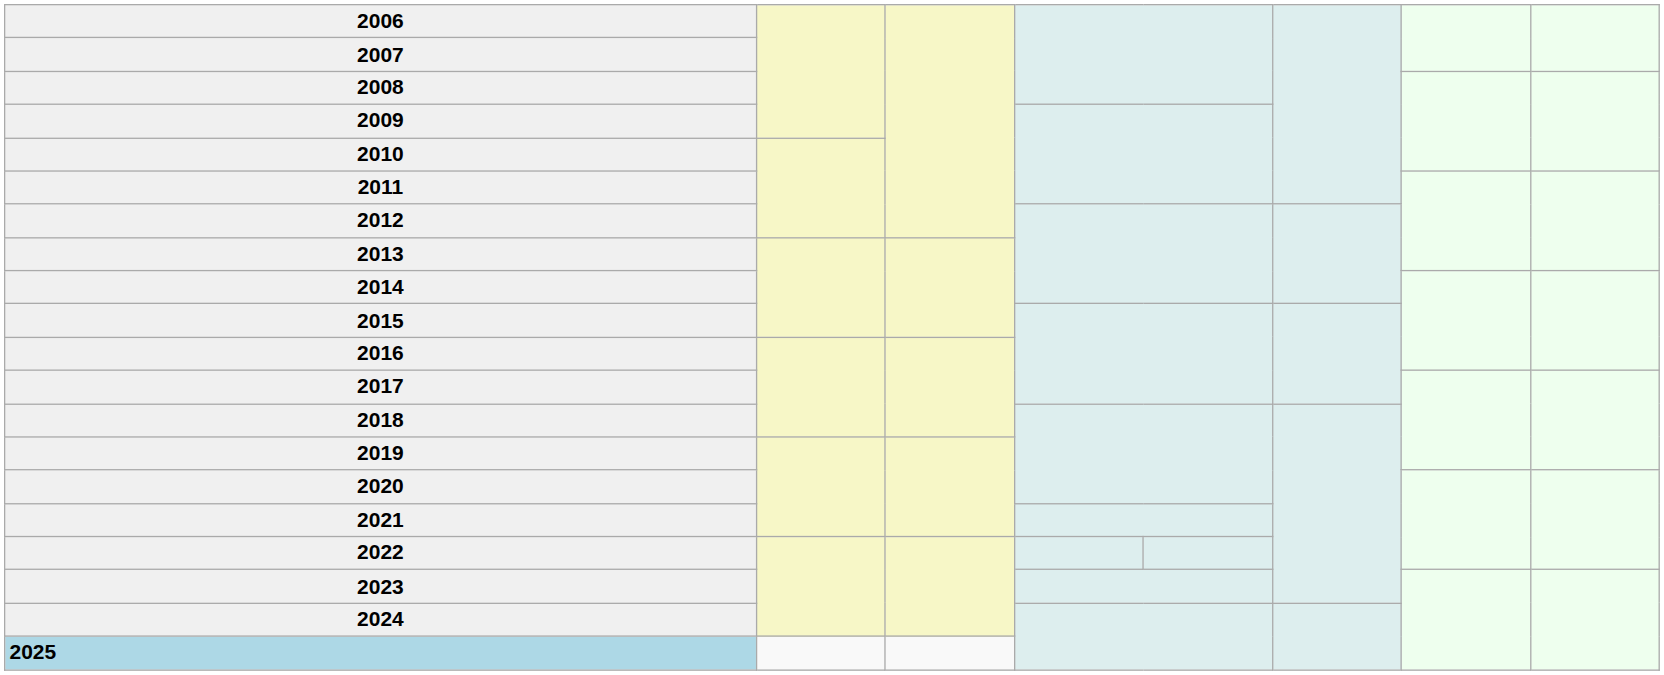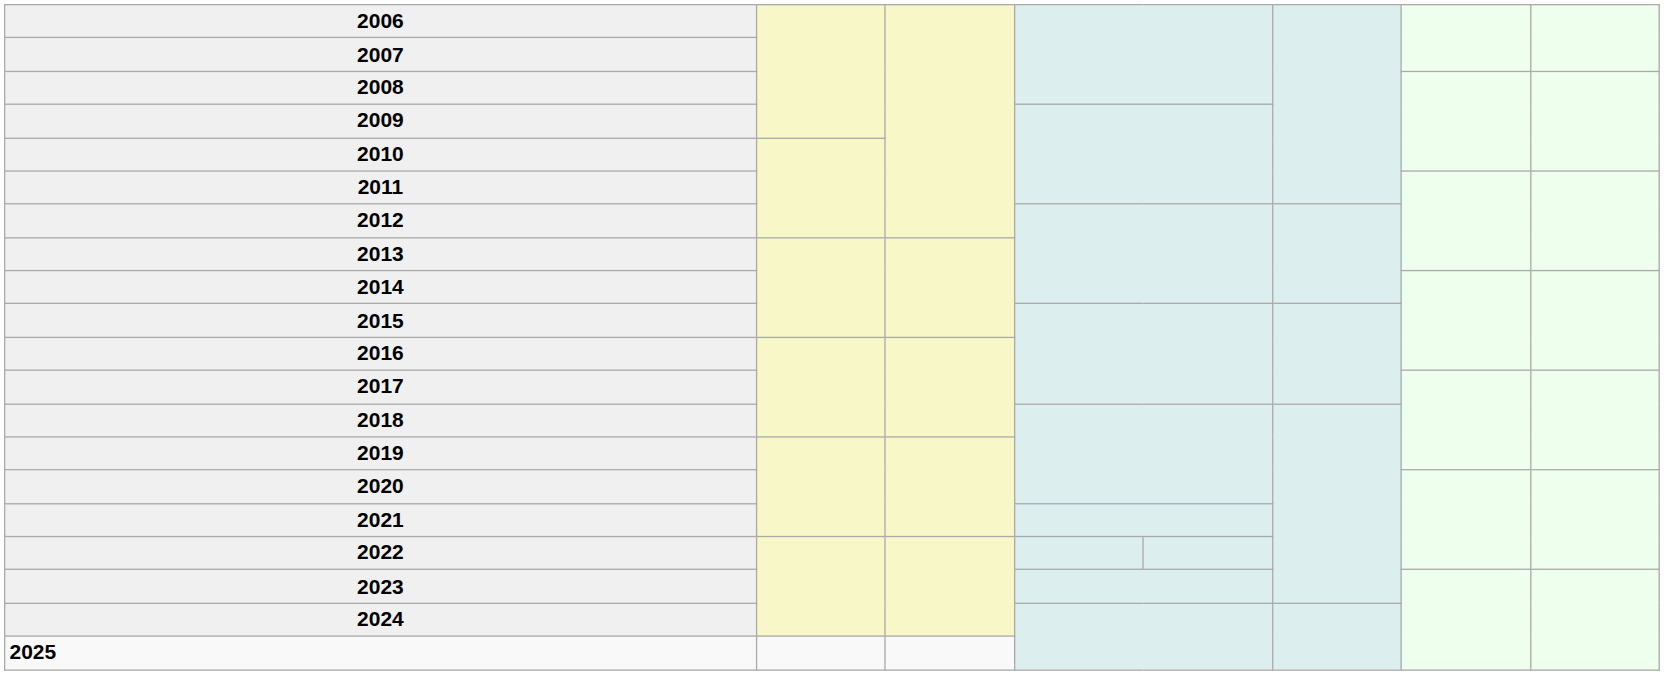(33, 652) lightblue background -> (33, 652) no background
